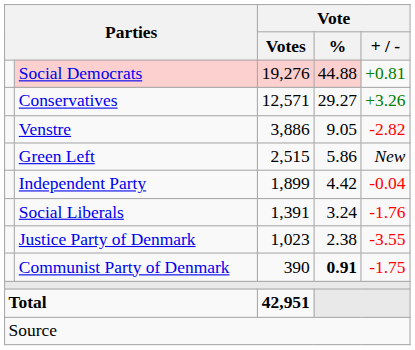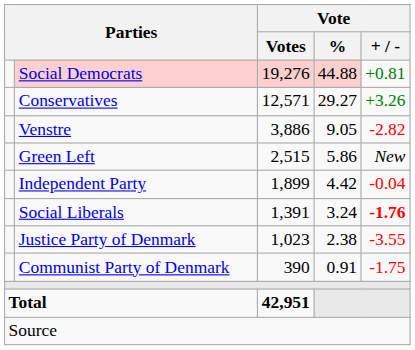(387, 211) normal -> (387, 211) bold
(342, 267) bold -> (342, 267) normal
